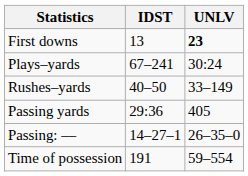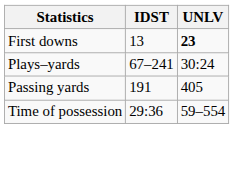- row: (49, 87)
(146, 111) 29:36 -> (140, 87) 191
- row: (42, 135)
(140, 158) 191 -> (146, 111) 29:36
